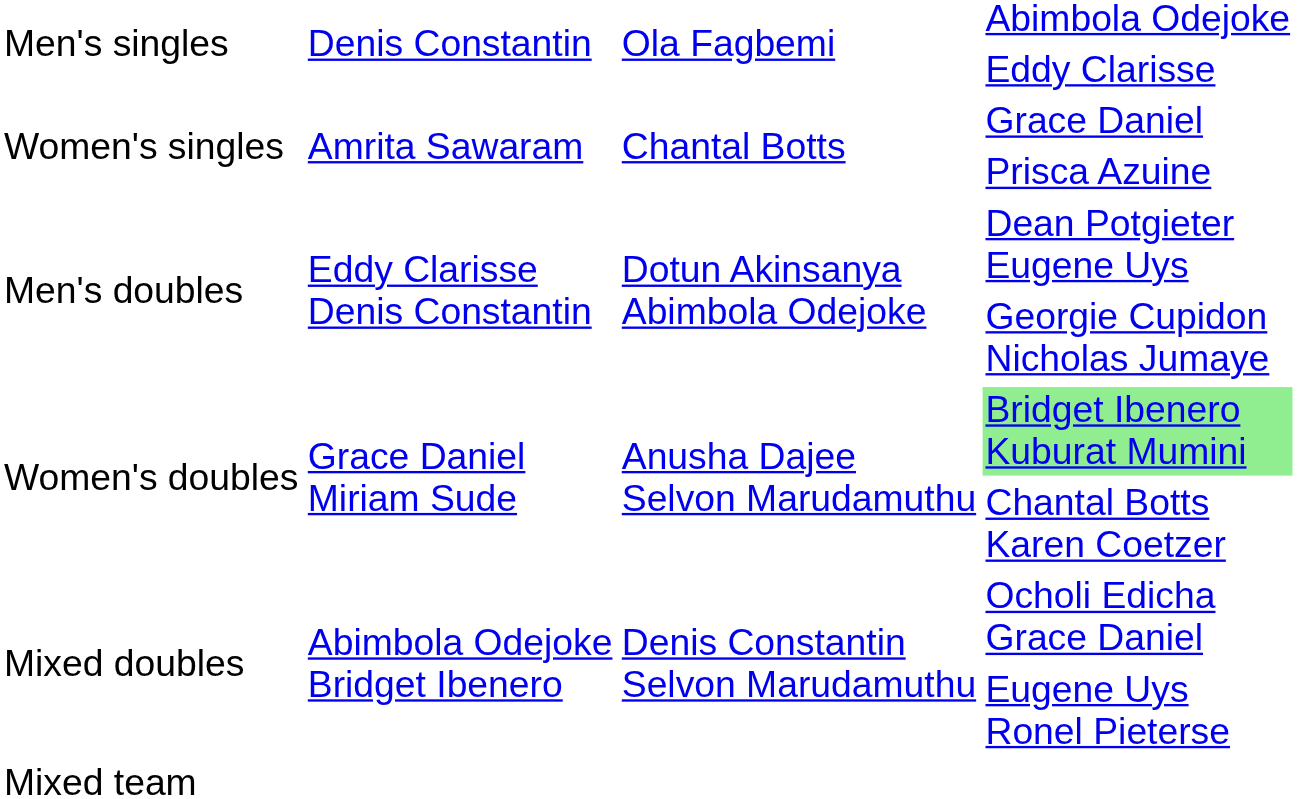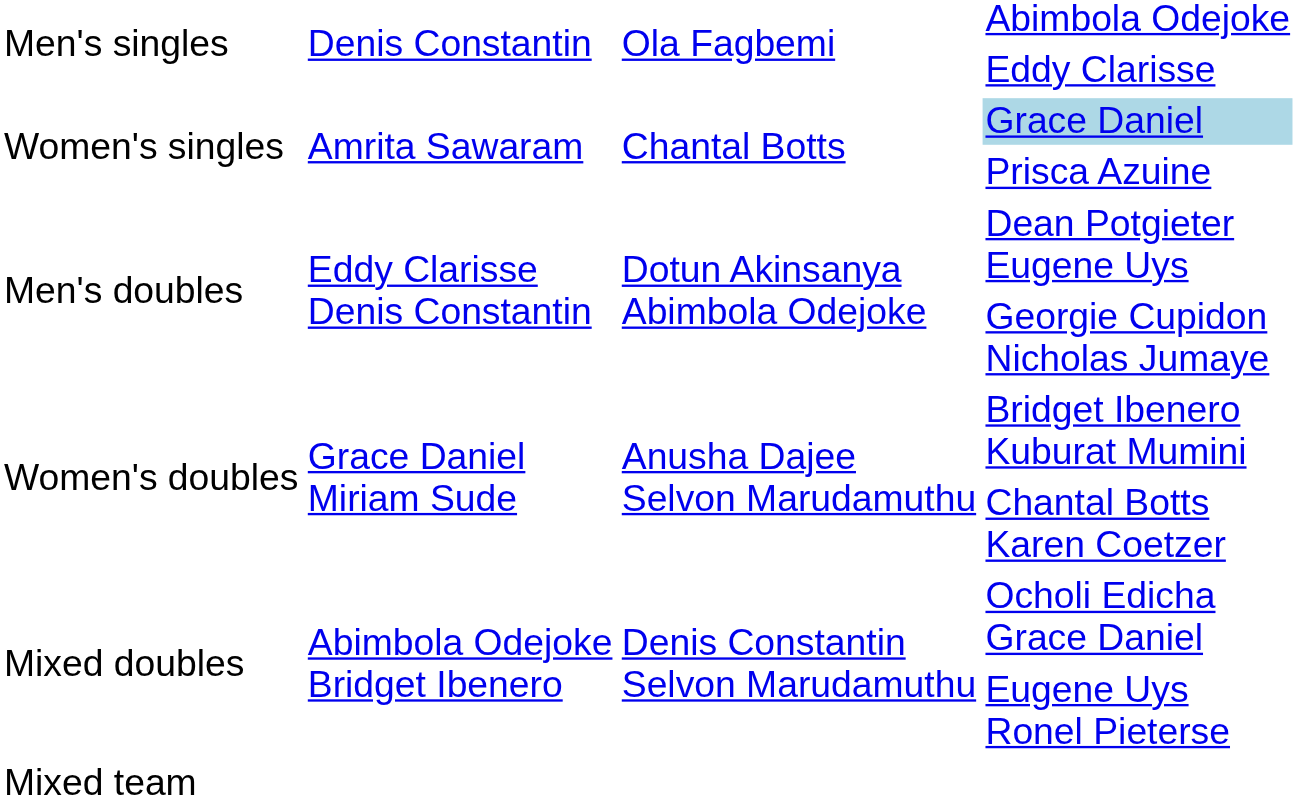(1094, 120) no background -> (1094, 120) lightblue background
(1116, 430) lightgreen background -> (1116, 430) no background
